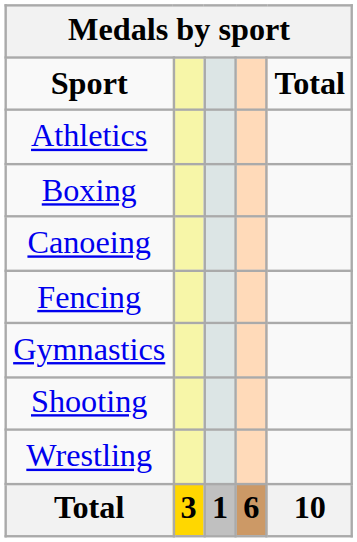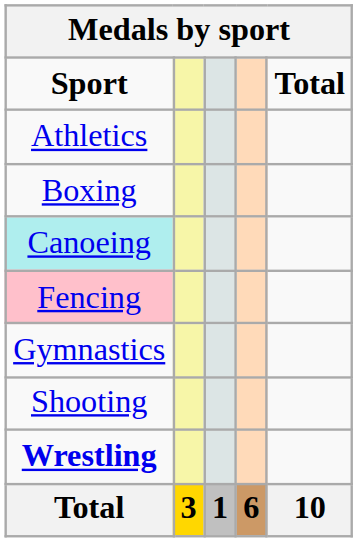(89, 243) no background -> (89, 243) paleturquoise background
(89, 296) no background -> (89, 296) pink background
(89, 455) normal -> (89, 455) bold
